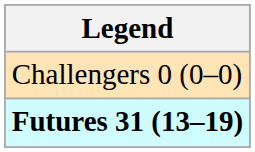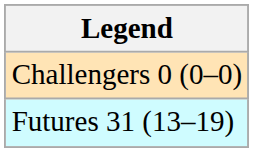(127, 121) bold -> (123, 121) normal
